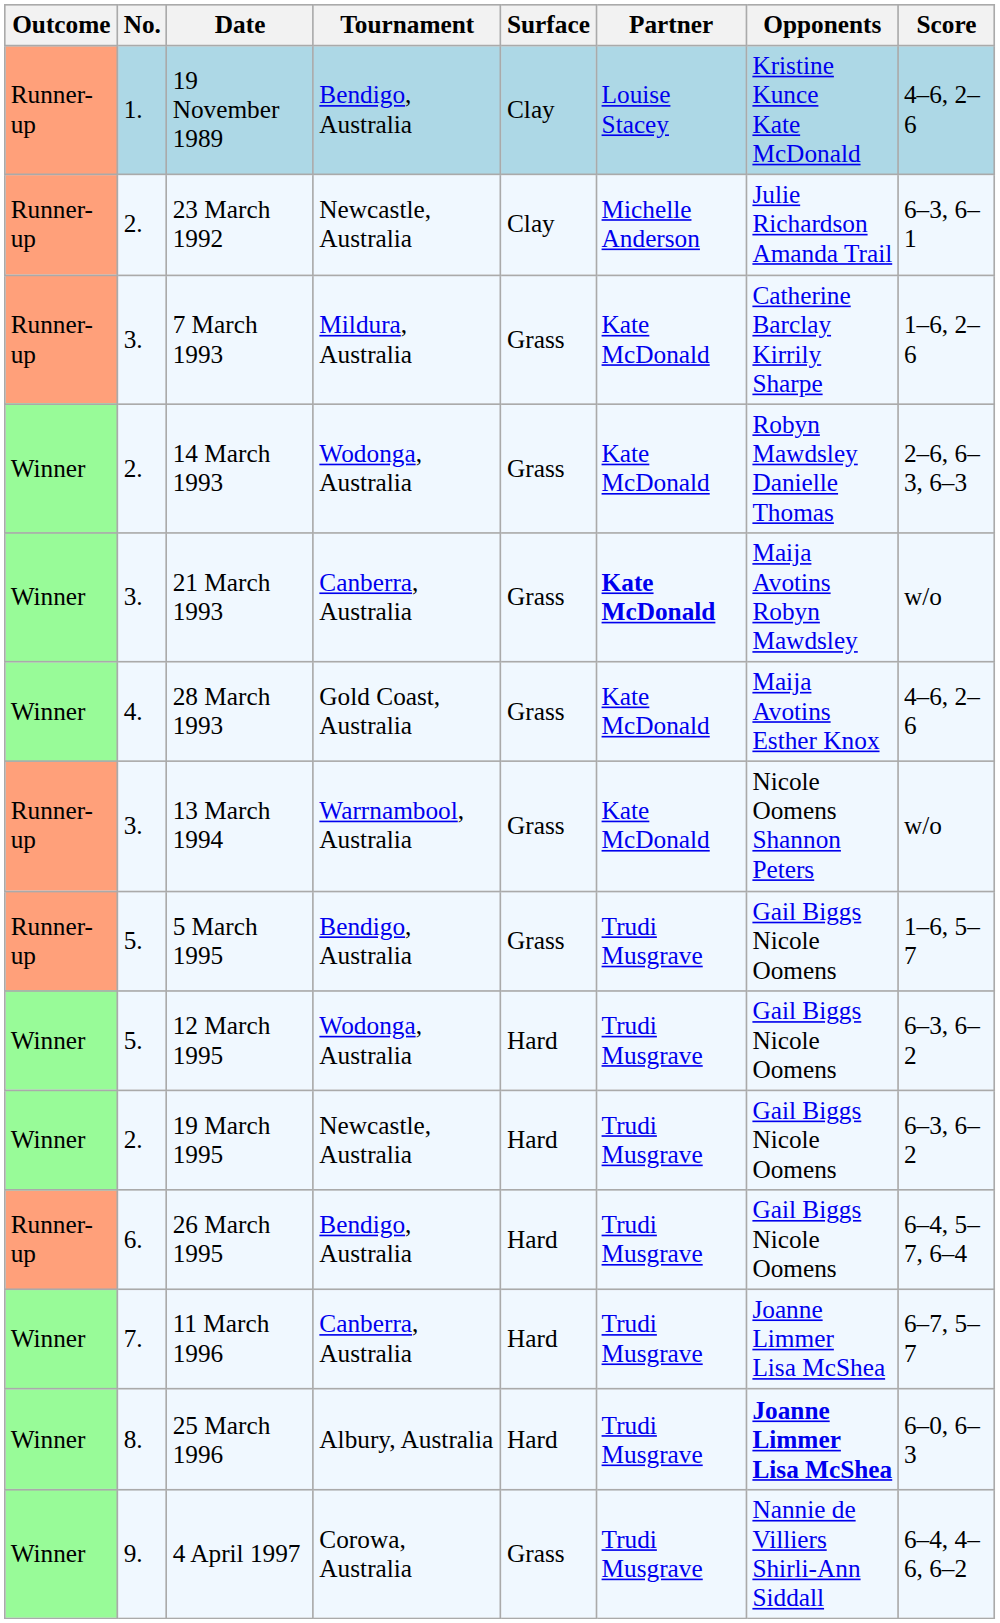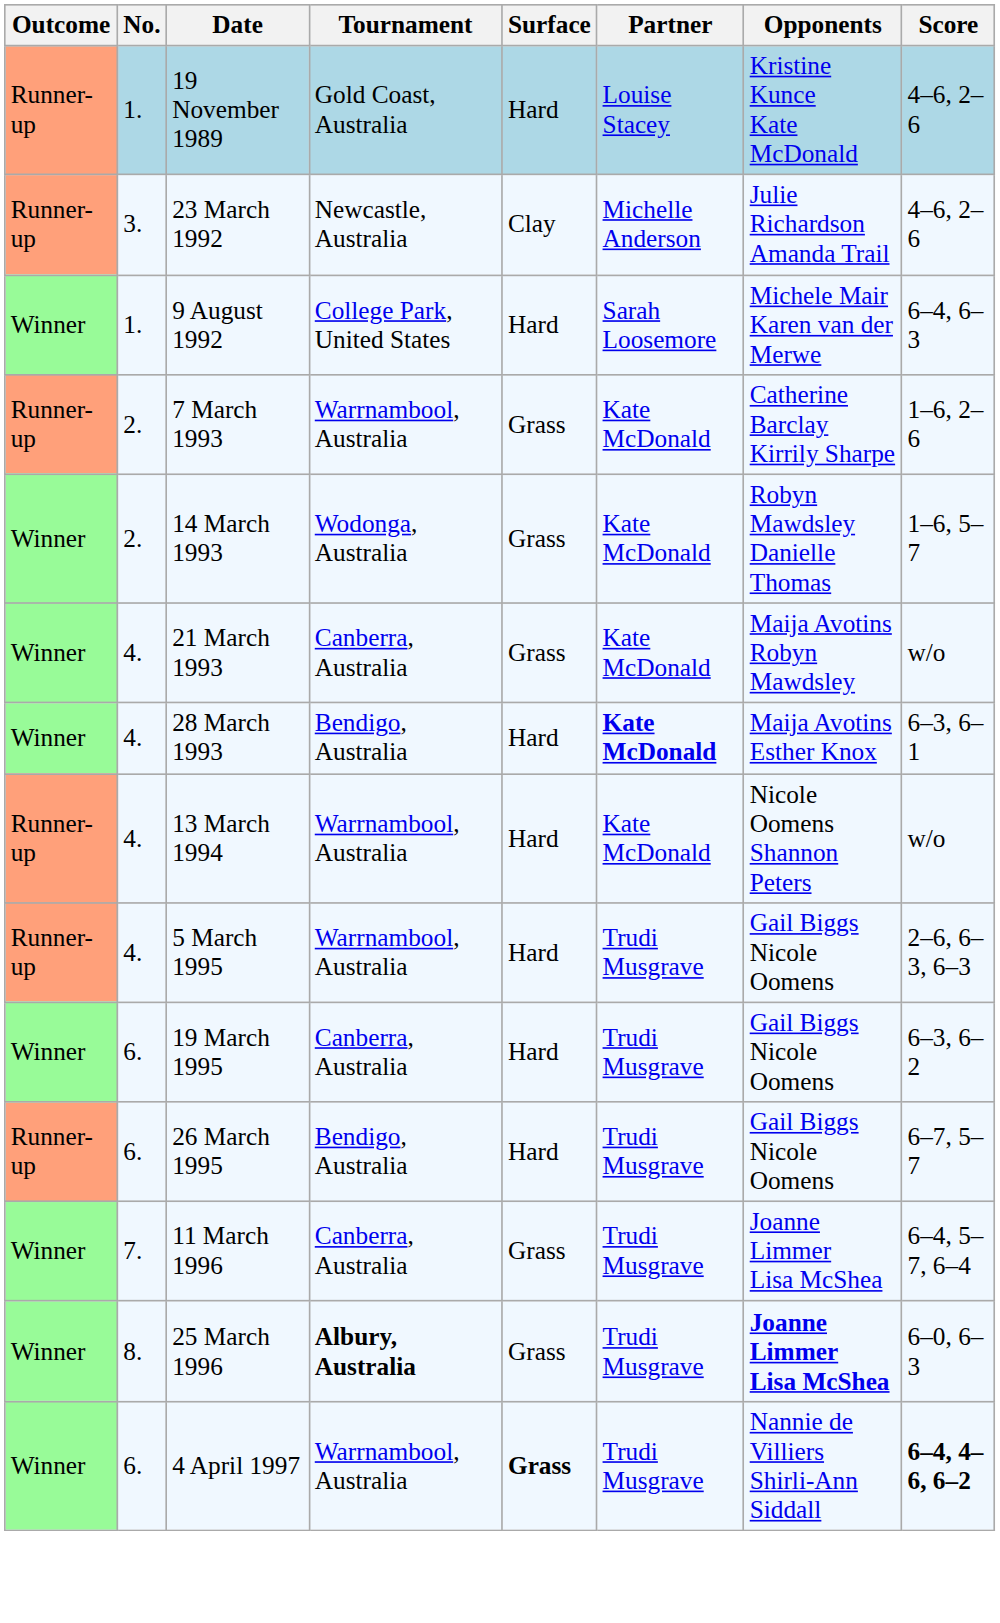(366, 109) Bendigo, Australia -> (375, 109) Gold Coast, Australia
(531, 109) Clay -> (533, 109) Hard
(133, 224) 2. -> (133, 224) 3.
(942, 224) 6–3, 6–1 -> (946, 224) 4–6, 2–6
+ row: (218, 323)
(133, 338) 3. -> (133, 423) 2.
(366, 338) Mildura, Australia -> (387, 423) Warrnambool, Australia
(942, 467) 2–6, 6–3, 6–3 -> (946, 537) 1–6, 5–7
(133, 596) 3. -> (133, 652) 4.
(658, 596) bold -> (657, 652) normal
(380, 710) Gold Coast, Australia -> (361, 737) Bendigo, Australia
(536, 710) Grass -> (533, 737) Hard
(656, 710) normal -> (659, 737) bold
(942, 710) 4–6, 2–6 -> (946, 737) 6–3, 6–1
(133, 825) 3. -> (133, 837) 4.
(536, 825) Grass -> (533, 837) Hard
(133, 939) 5. -> (133, 951) 4.
(366, 939) Bendigo, Australia -> (387, 951) Warrnambool, Australia
(536, 939) Grass -> (533, 951) Hard
(942, 939) 1–6, 5–7 -> (946, 951) 2–6, 6–3, 6–3
- row: (221, 1039)
(133, 1139) 2. -> (133, 1051) 6.
(375, 1139) Newcastle, Australia -> (364, 1051) Canberra, Australia
(942, 1238) 6–4, 5–7, 6–4 -> (946, 1150) 6–7, 5–7
(532, 1338) Hard -> (537, 1250) Grass
(942, 1338) 6–7, 5–7 -> (946, 1250) 6–4, 5–7, 6–4
(406, 1438) normal -> (365, 1350) bold
(532, 1438) Hard -> (537, 1350) Grass
(133, 1552) 9. -> (133, 1464) 6.
(366, 1552) Corowa, Australia -> (387, 1464) Warrnambool, Australia
(536, 1552) normal -> (540, 1464) bold
(942, 1552) normal -> (946, 1464) bold
